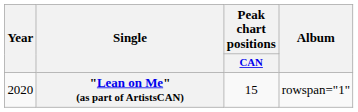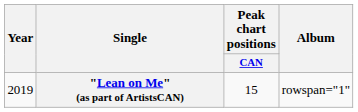(20, 89) 2020 -> (20, 89) 2019
